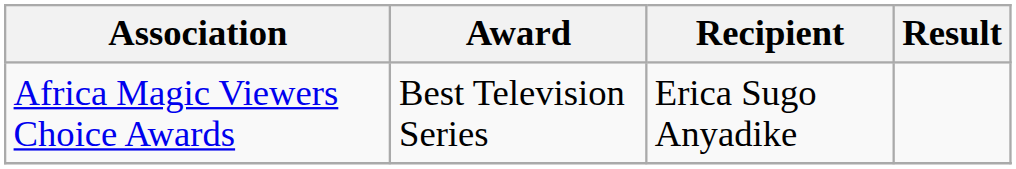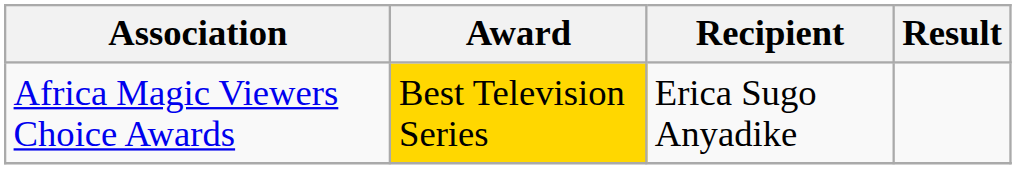(512, 112) no background -> (512, 112) gold background
